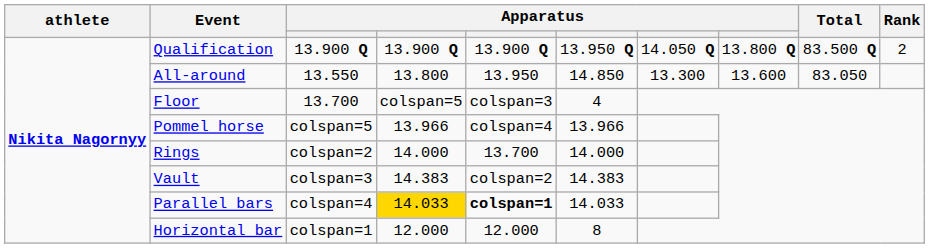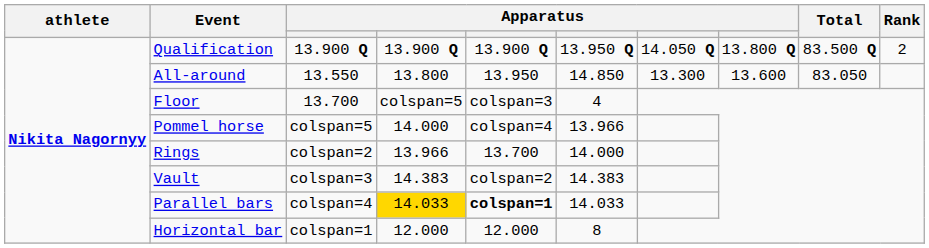(421, 127) 13.966 -> (421, 127) 14.000
(421, 153) 14.000 -> (421, 153) 13.966
